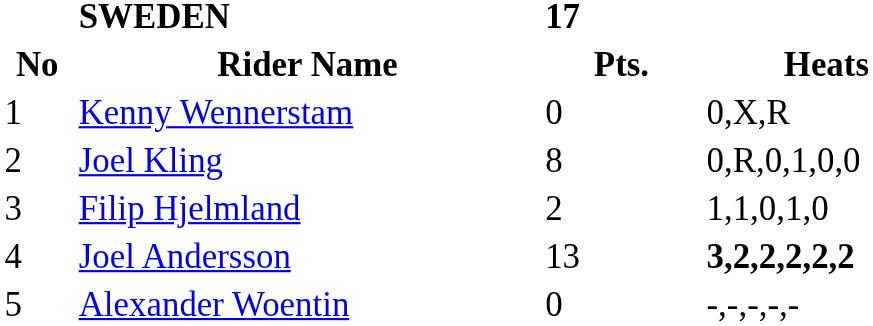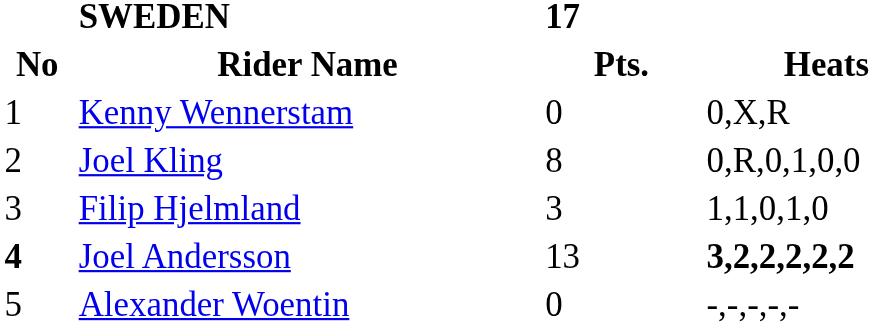(554, 208) 2 -> (554, 208) 3
(13, 256) normal -> (13, 256) bold
